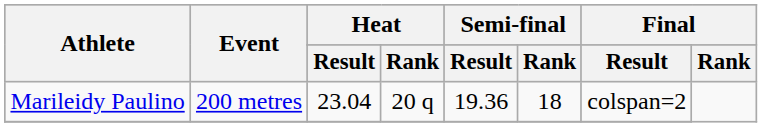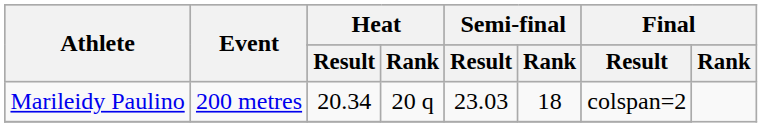(344, 101) 23.04 -> (344, 101) 20.34
(481, 101) 19.36 -> (481, 101) 23.03
